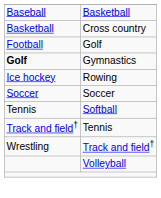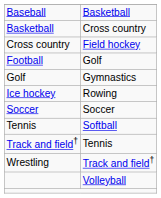+ row: (111, 45)
(17, 61) bold -> (16, 77) normal
